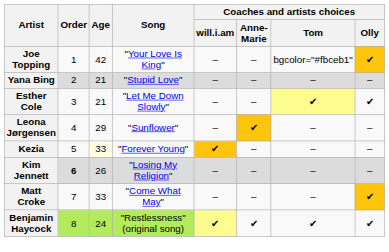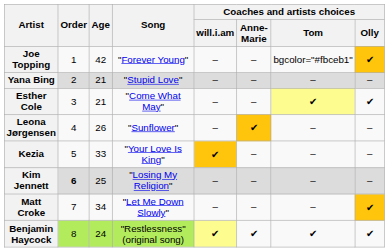(153, 59) "Your Love Is King" -> (153, 59) "Forever Young"
(153, 101) "Let Me Down Slowly" -> (153, 101) "Come What May"
(101, 128) 29 -> (101, 128) 26
(101, 149) lightyellow background -> (101, 154) no background
(153, 149) "Forever Young" -> (153, 154) "Your Love Is King"
(101, 170) 26 -> (101, 180) 25
(101, 197) 33 -> (101, 207) 34
(153, 197) "Come What May" -> (153, 207) "Let Me Down Slowly"
